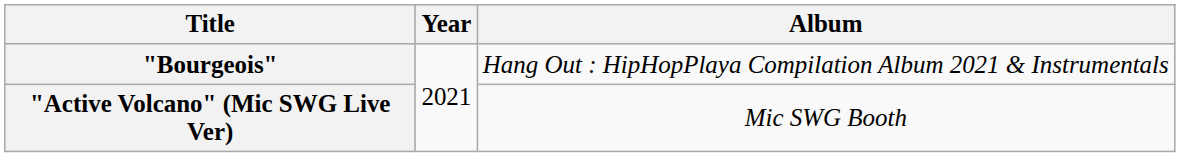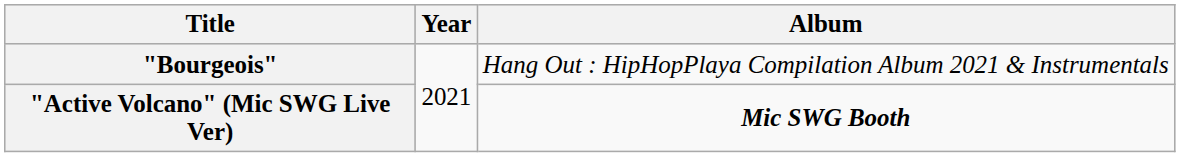(826, 117) normal -> (826, 117) bold
